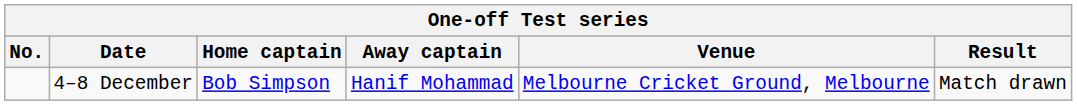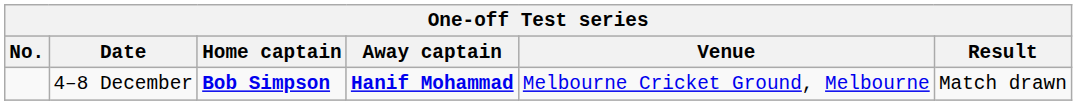(266, 84) normal -> (266, 84) bold
(432, 84) normal -> (432, 84) bold
